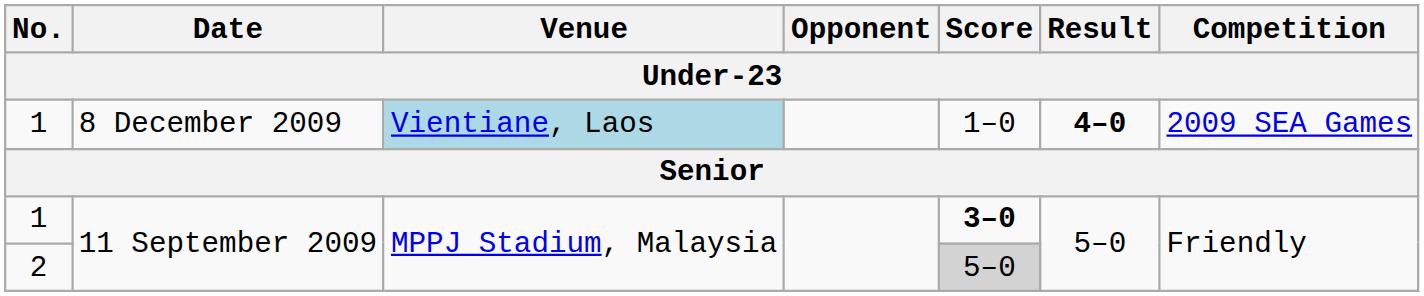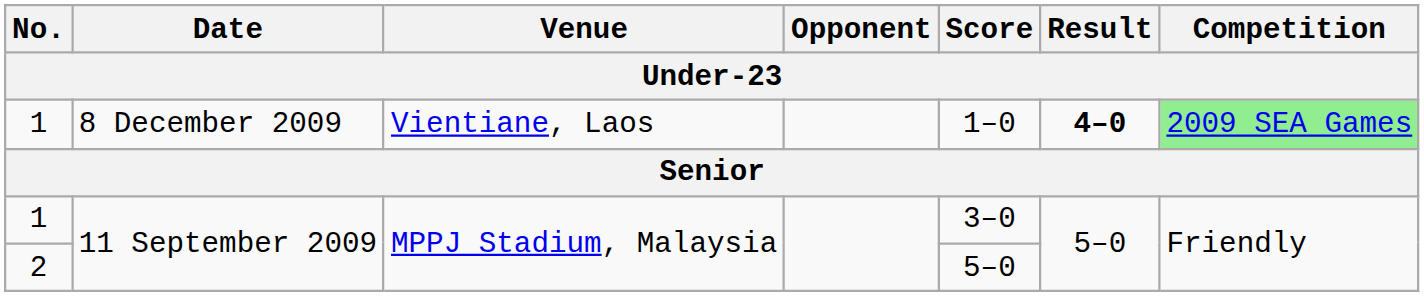(523, 124) lightblue background -> (523, 124) no background
(1289, 124) no background -> (1289, 124) lightgreen background
(989, 220) bold -> (989, 220) normal
(989, 267) lightgrey background -> (989, 267) no background
